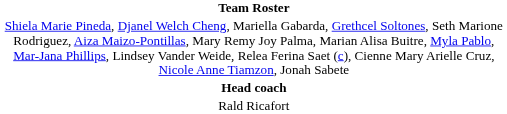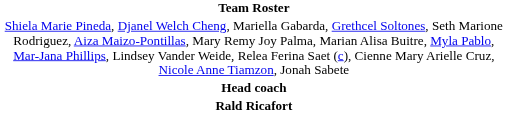(254, 106) normal -> (254, 106) bold
